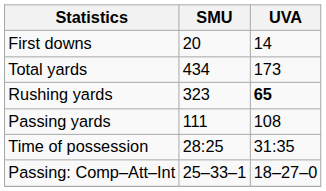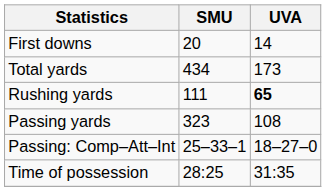(196, 95) 323 -> (195, 95) 111
(195, 121) 111 -> (196, 121) 323
rows swapped: (92, 173) <-> (78, 147)
